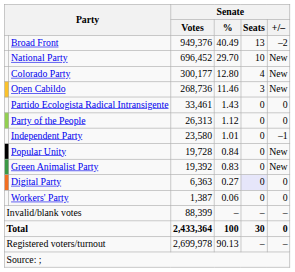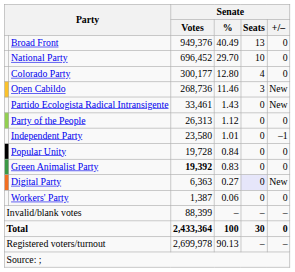(283, 43) –2 -> (285, 43) 0
(278, 58) New -> (285, 58) 0
(278, 74) New -> (285, 74) 0
(285, 105) 0 -> (278, 105) New
(278, 151) New -> (285, 151) 0
(199, 167) normal -> (199, 167) bold
(278, 167) New -> (285, 167) 0
(285, 182) 0 -> (278, 182) New
